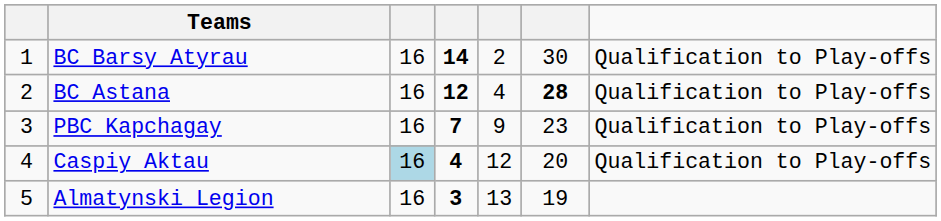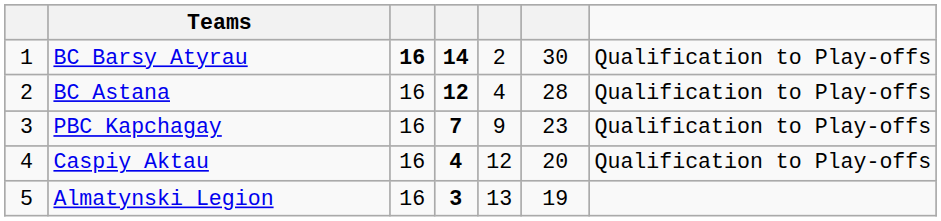(412, 58) normal -> (412, 58) bold
(555, 93) bold -> (555, 93) normal
(412, 163) lightblue background -> (412, 163) no background
